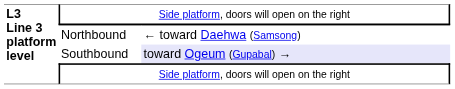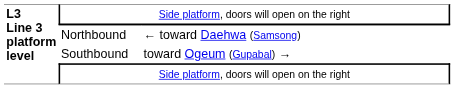(217, 54) lavender background -> (217, 54) no background
